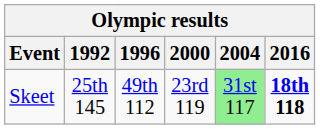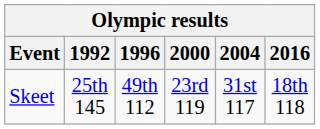(240, 96) lightgreen background -> (240, 96) no background
(290, 96) bold -> (290, 96) normal
